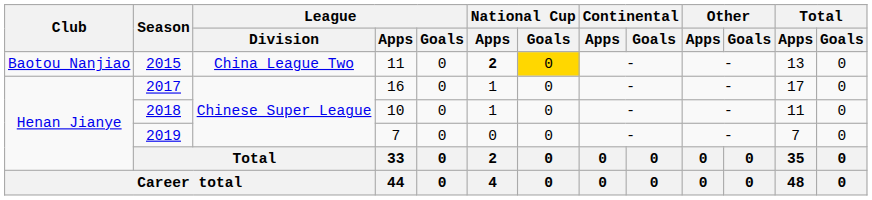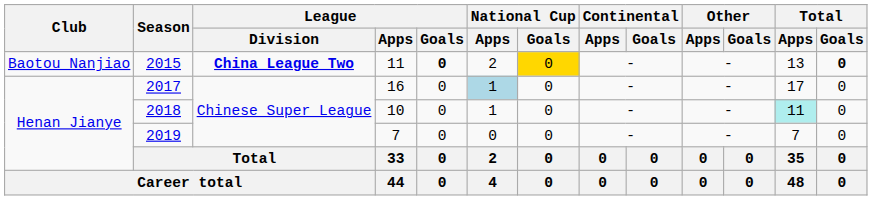(284, 64) normal -> (284, 64) bold
(442, 64) normal -> (442, 64) bold
(493, 64) bold -> (493, 64) normal
(842, 64) normal -> (842, 64) bold
(493, 88) no background -> (493, 88) lightblue background
(796, 111) no background -> (796, 111) paleturquoise background
